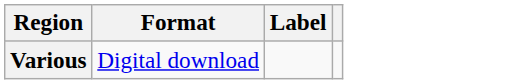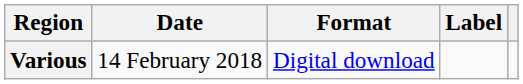+ column: (180, 22)
